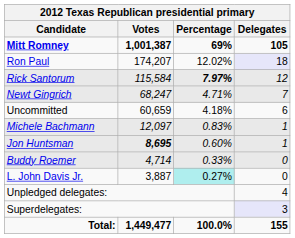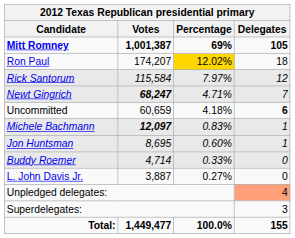(214, 62) no background -> (214, 62) gold background
(282, 62) lavender background -> (282, 62) no background
(217, 78) bold -> (217, 78) normal
(156, 95) normal -> (156, 95) bold
(285, 111) normal -> (285, 111) bold
(156, 127) normal -> (156, 127) bold
(158, 144) bold -> (158, 144) normal
(217, 176) paleturquoise background -> (217, 176) no background
(285, 193) no background -> (285, 193) lightsalmon background
(285, 209) lavender background -> (285, 209) no background
